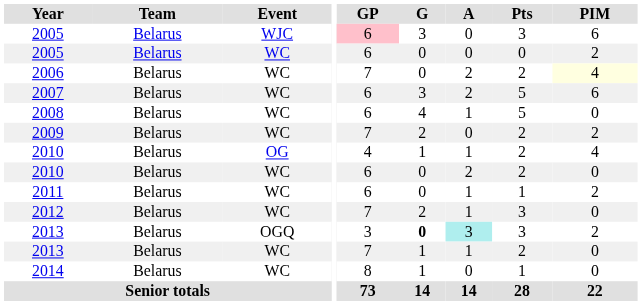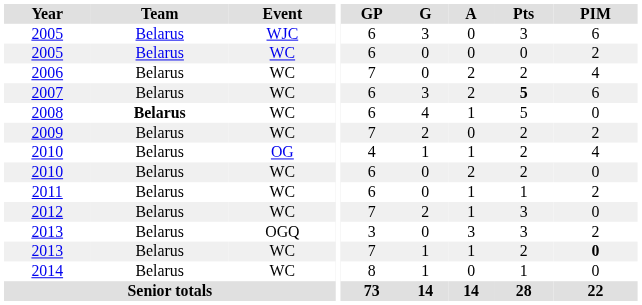(368, 33) pink background -> (372, 33) no background
(595, 73) lightyellow background -> (595, 73) no background
(522, 93) normal -> (524, 93) bold
(157, 112) normal -> (160, 112) bold
(422, 231) bold -> (425, 231) normal
(469, 231) paleturquoise background -> (471, 231) no background
(595, 251) normal -> (595, 251) bold
